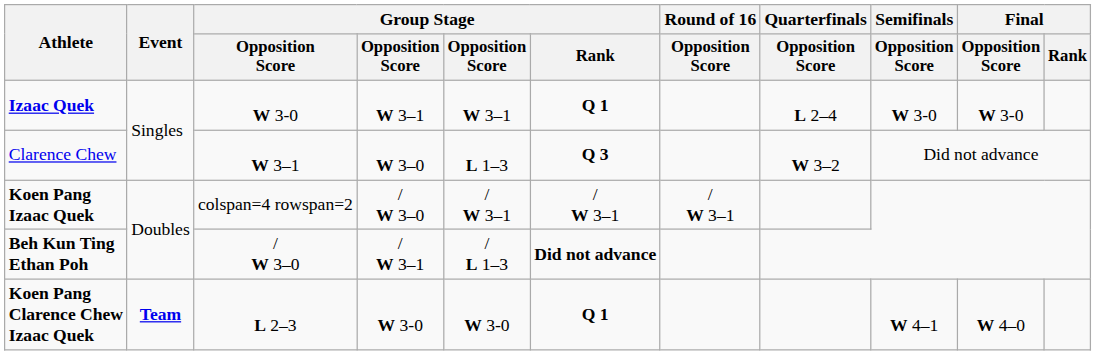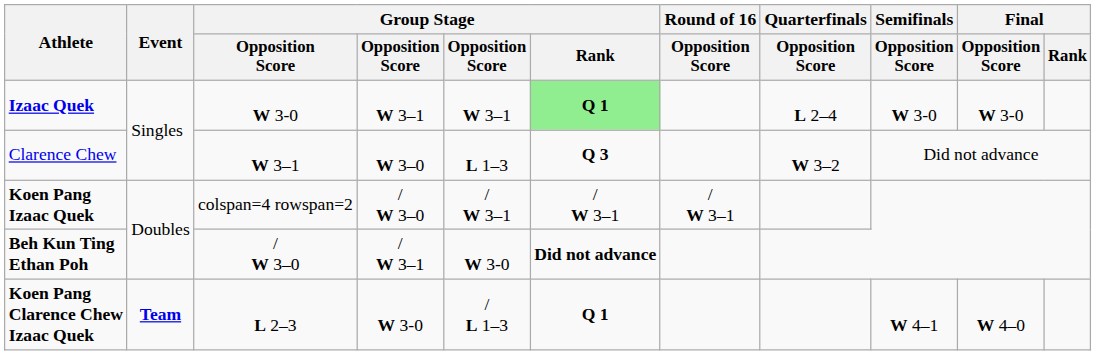(595, 105) no background -> (595, 105) lightgreen background
(487, 254) / L 1–3 -> (487, 265) W 3-0
(487, 325) W 3-0 -> (487, 314) / L 1–3
